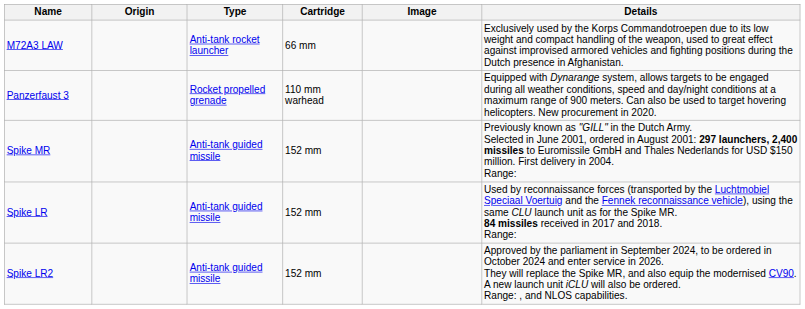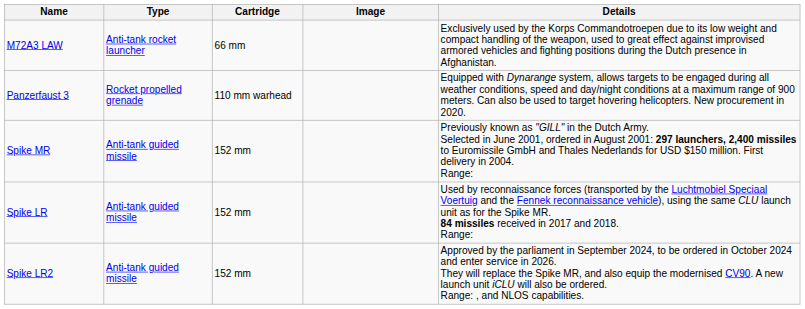- column: (140, 12)
